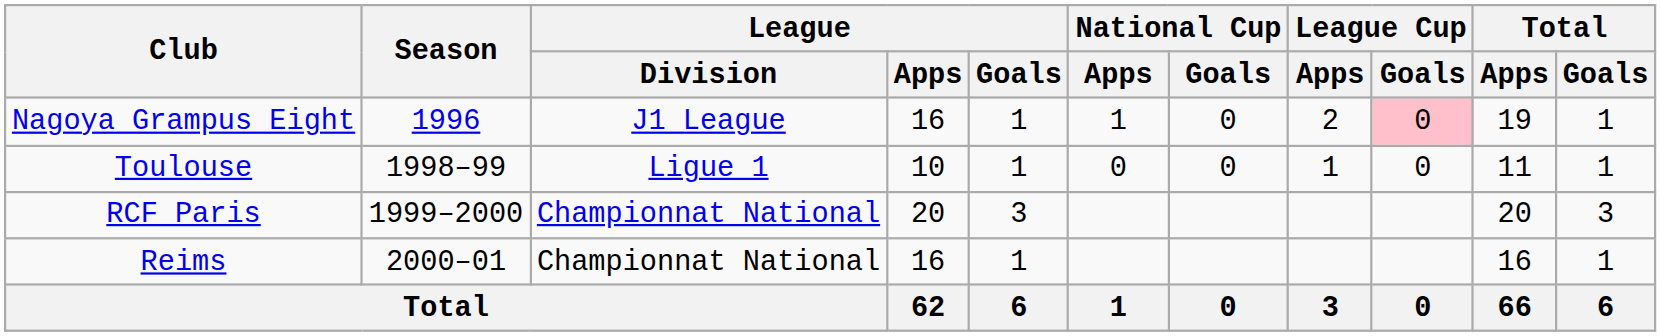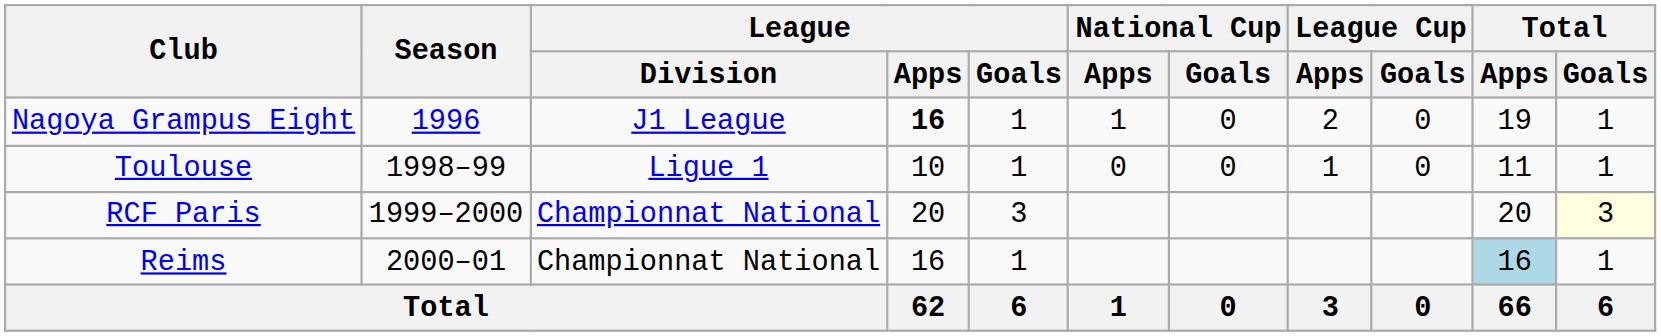(928, 122) normal -> (928, 122) bold
(1423, 122) pink background -> (1423, 122) no background
(1606, 215) no background -> (1606, 215) lightyellow background
(1515, 261) no background -> (1515, 261) lightblue background
